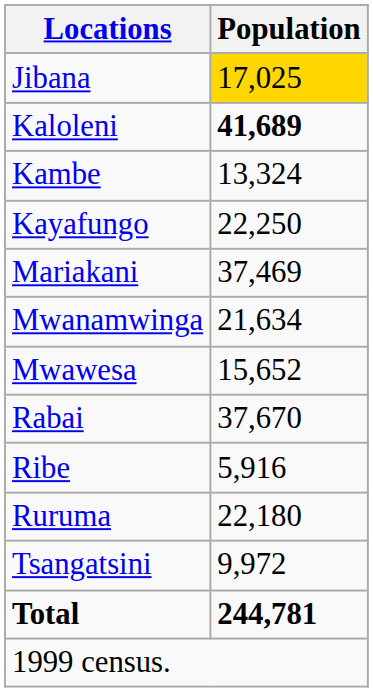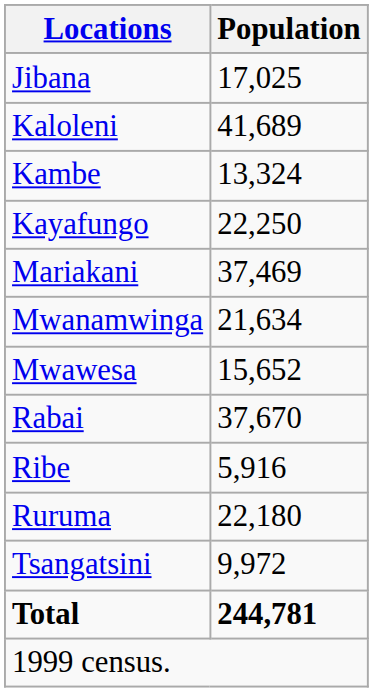(260, 77) gold background -> (260, 77) no background
(260, 126) bold -> (260, 126) normal
